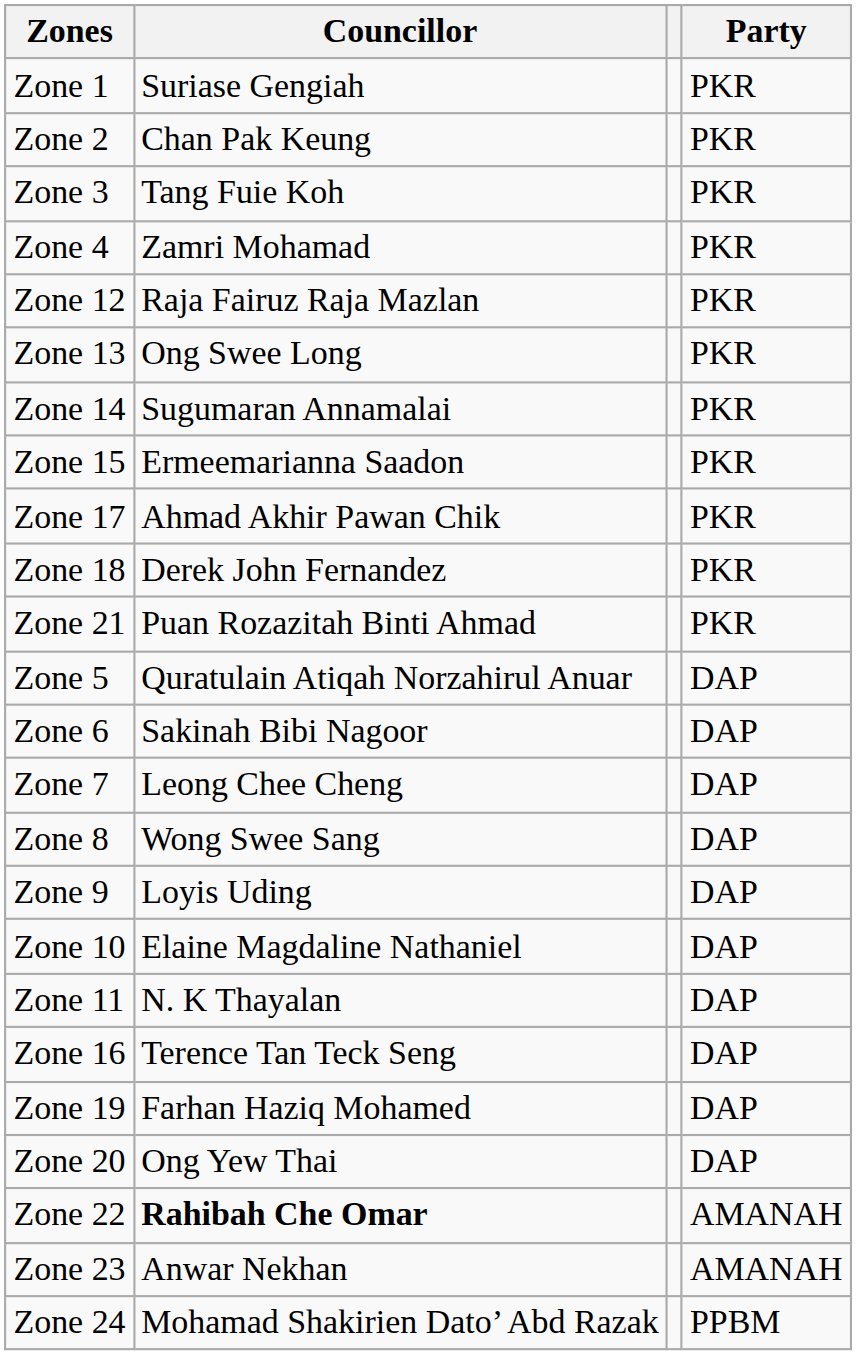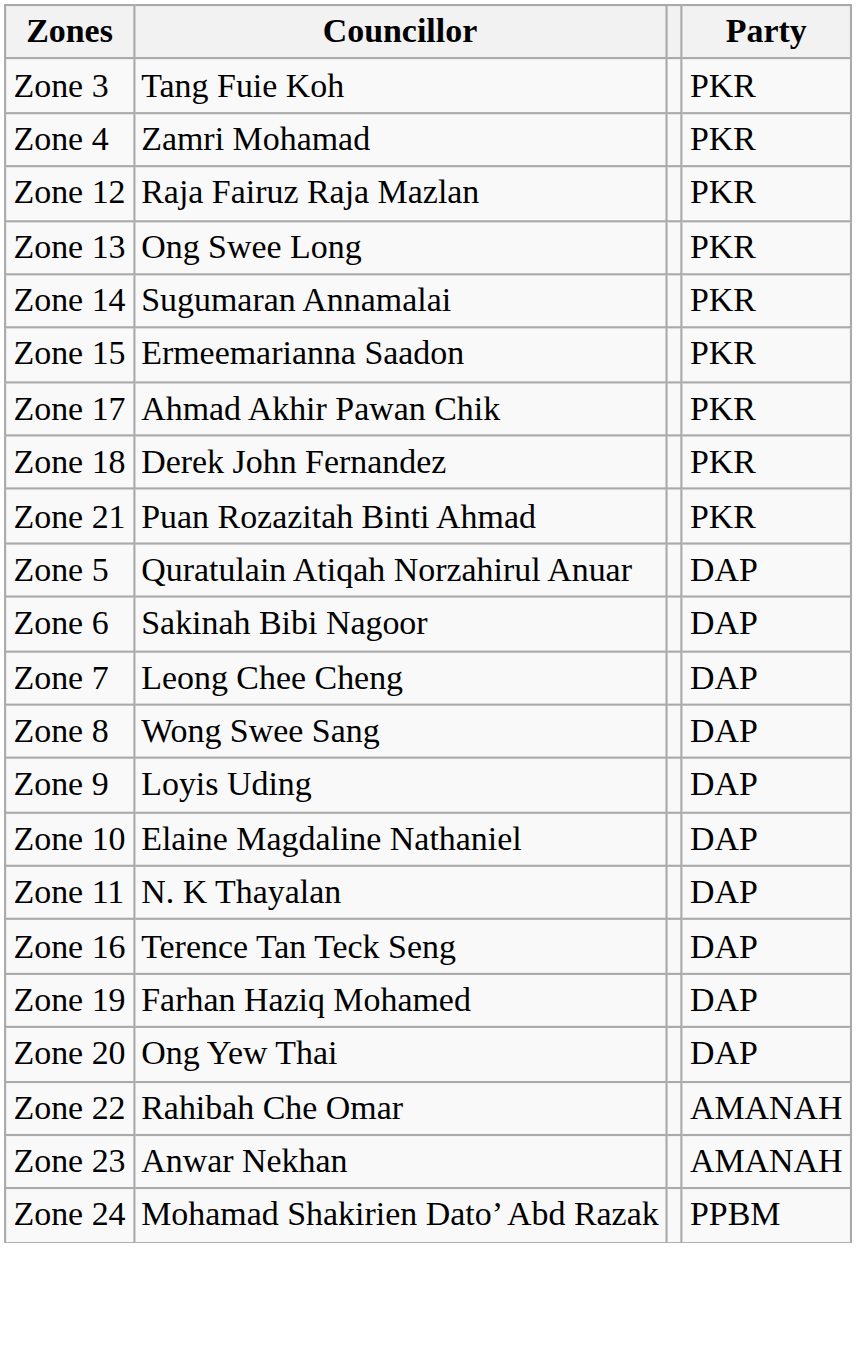- row: (61, 85)
- row: (61, 138)
(284, 1214) bold -> (272, 1107) normal
